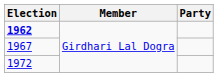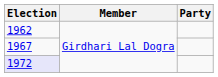(19, 30) bold -> (19, 30) normal
(19, 64) no background -> (19, 64) lavender background
